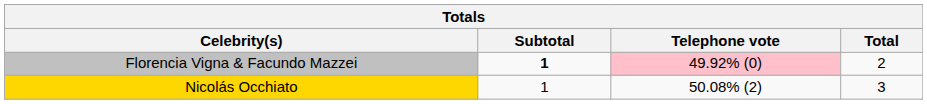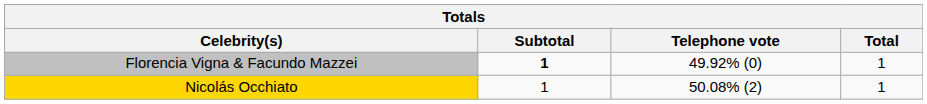(725, 64) pink background -> (725, 64) no background
(882, 64) 2 -> (882, 64) 1
(882, 88) 3 -> (882, 88) 1
